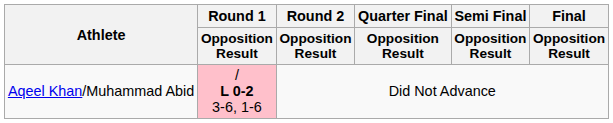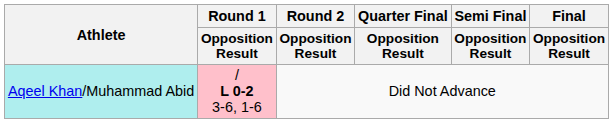(101, 91) no background -> (101, 91) paleturquoise background
